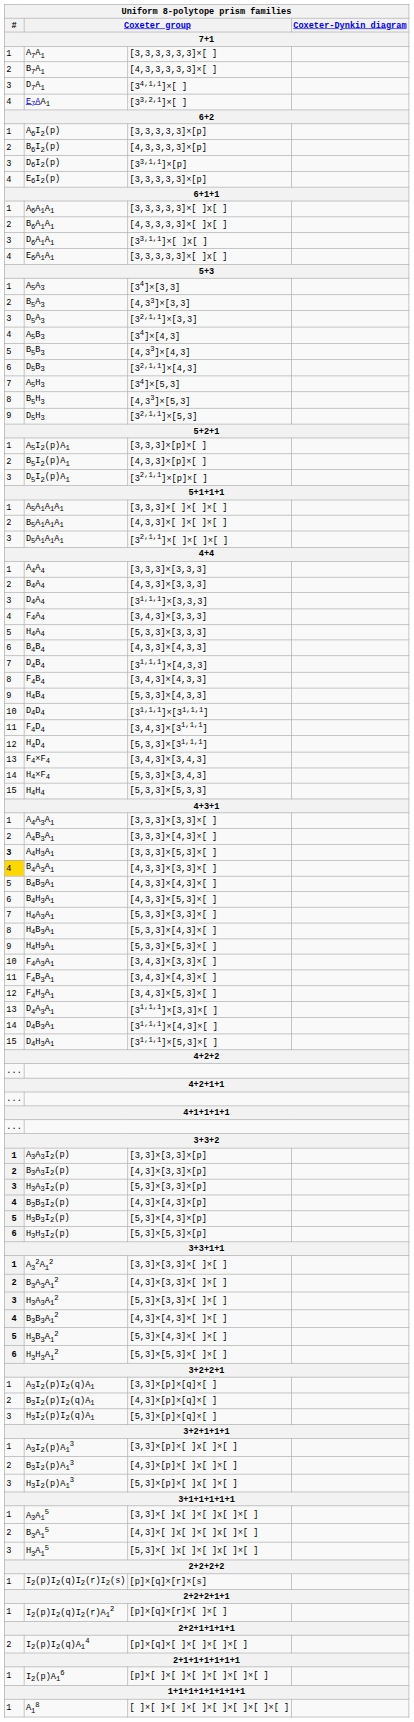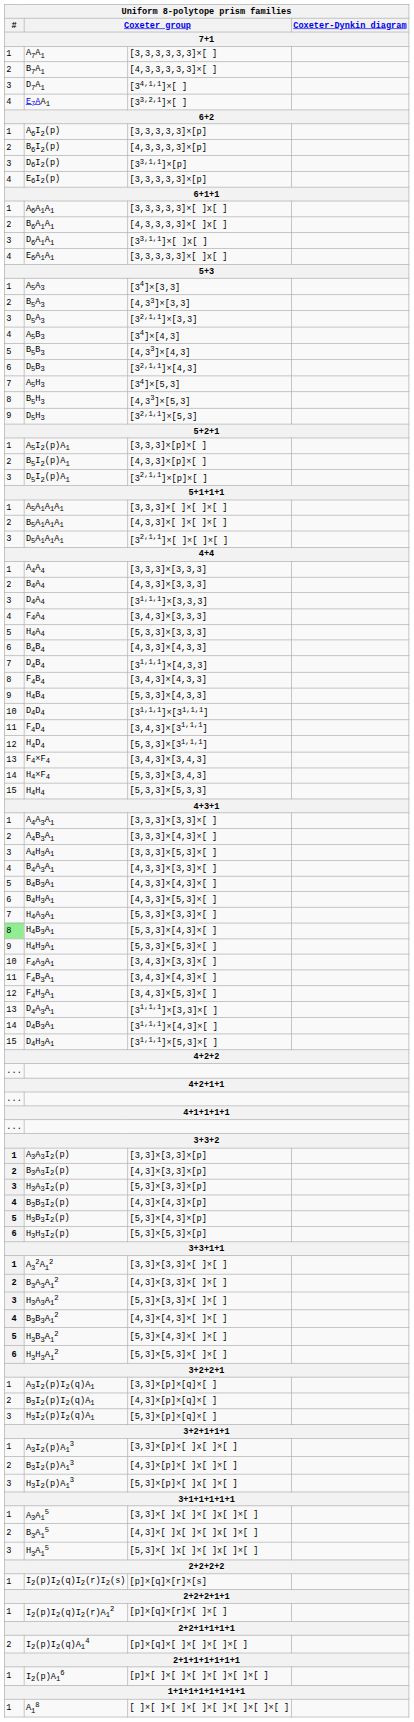(9, 852) bold -> (9, 852) normal
(9, 868) gold background -> (9, 868) no background
(9, 931) no background -> (9, 931) lightgreen background
